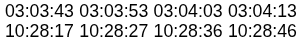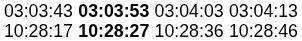(114, 21) normal -> (114, 21) bold
